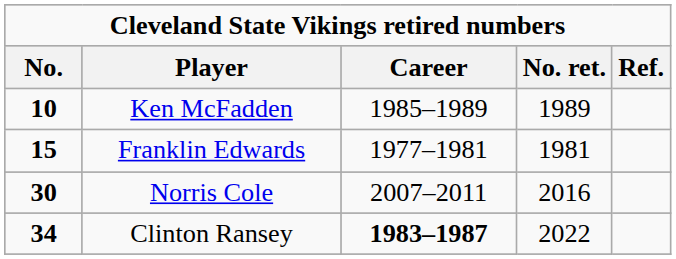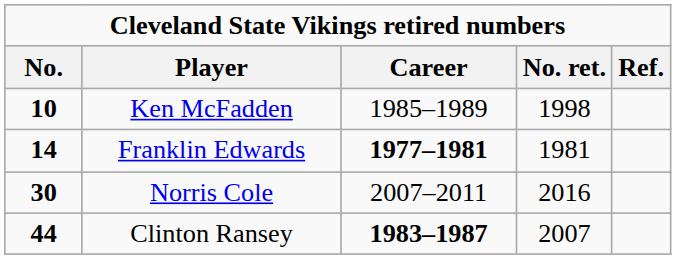(564, 108) 1989 -> (564, 108) 1998
(44, 150) 15 -> (44, 150) 14
(429, 150) normal -> (429, 150) bold
(44, 233) 34 -> (44, 233) 44
(564, 233) 2022 -> (564, 233) 2007
